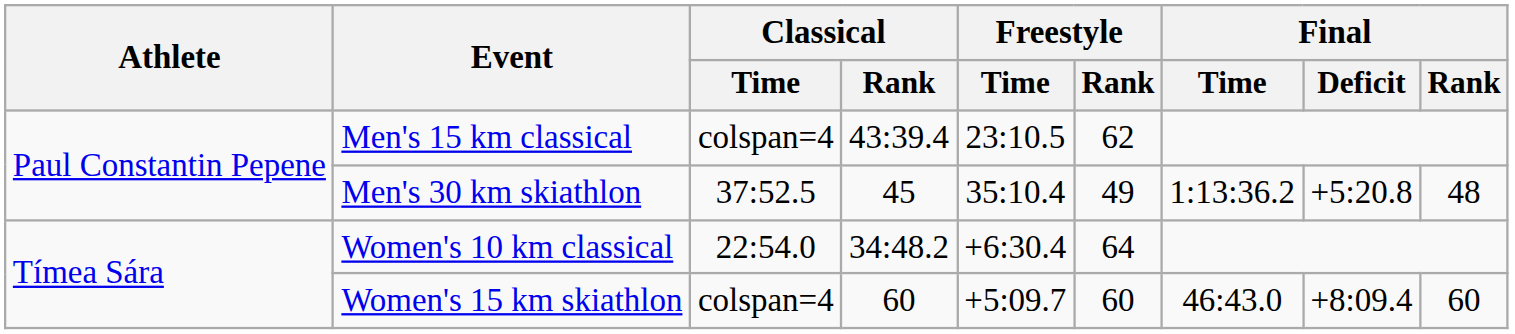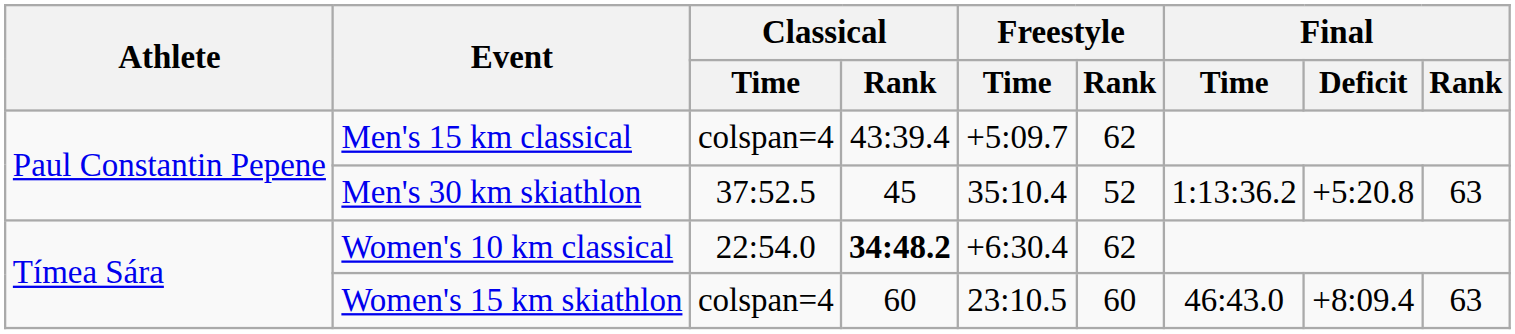(1015, 137) 23:10.5 -> (1017, 137) +5:09.7
(1118, 192) 49 -> (1120, 192) 52
(1464, 192) 48 -> (1466, 192) 63
(899, 246) normal -> (900, 246) bold
(1118, 246) 64 -> (1120, 246) 62
(1015, 301) +5:09.7 -> (1017, 301) 23:10.5
(1464, 301) 60 -> (1466, 301) 63
